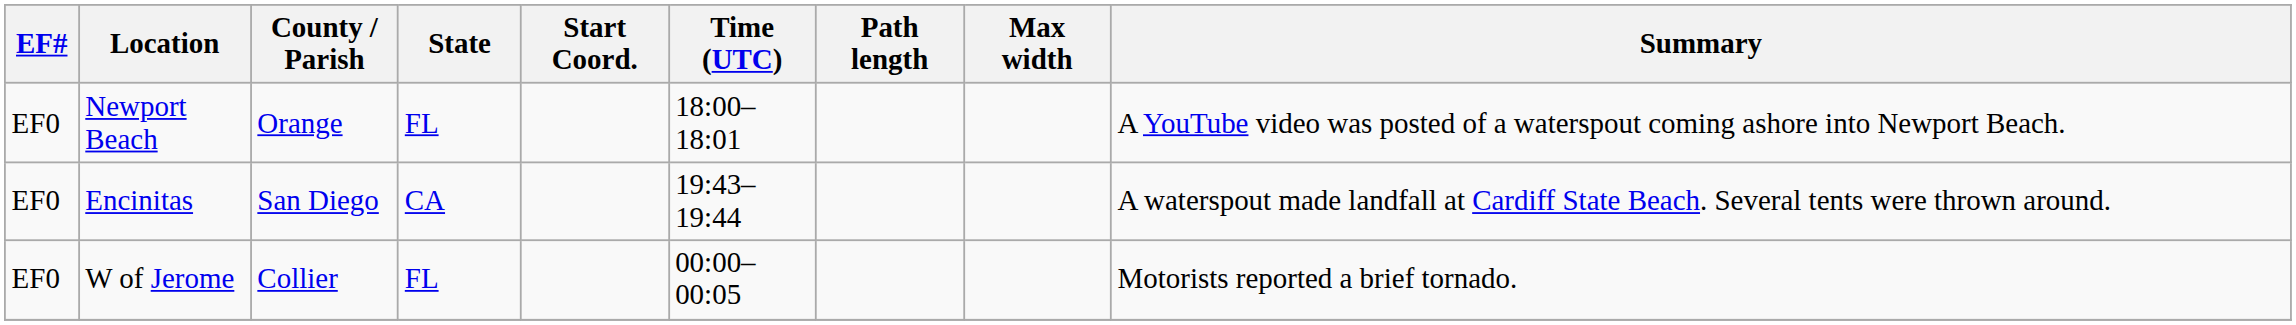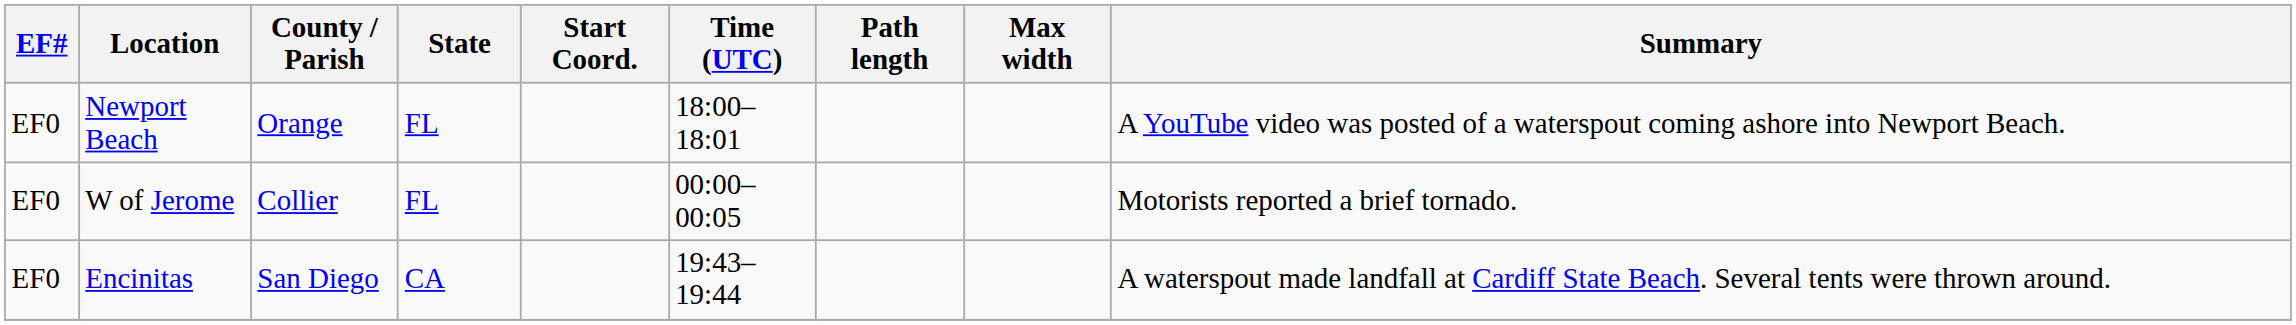rows swapped: (139, 200) <-> (160, 279)
